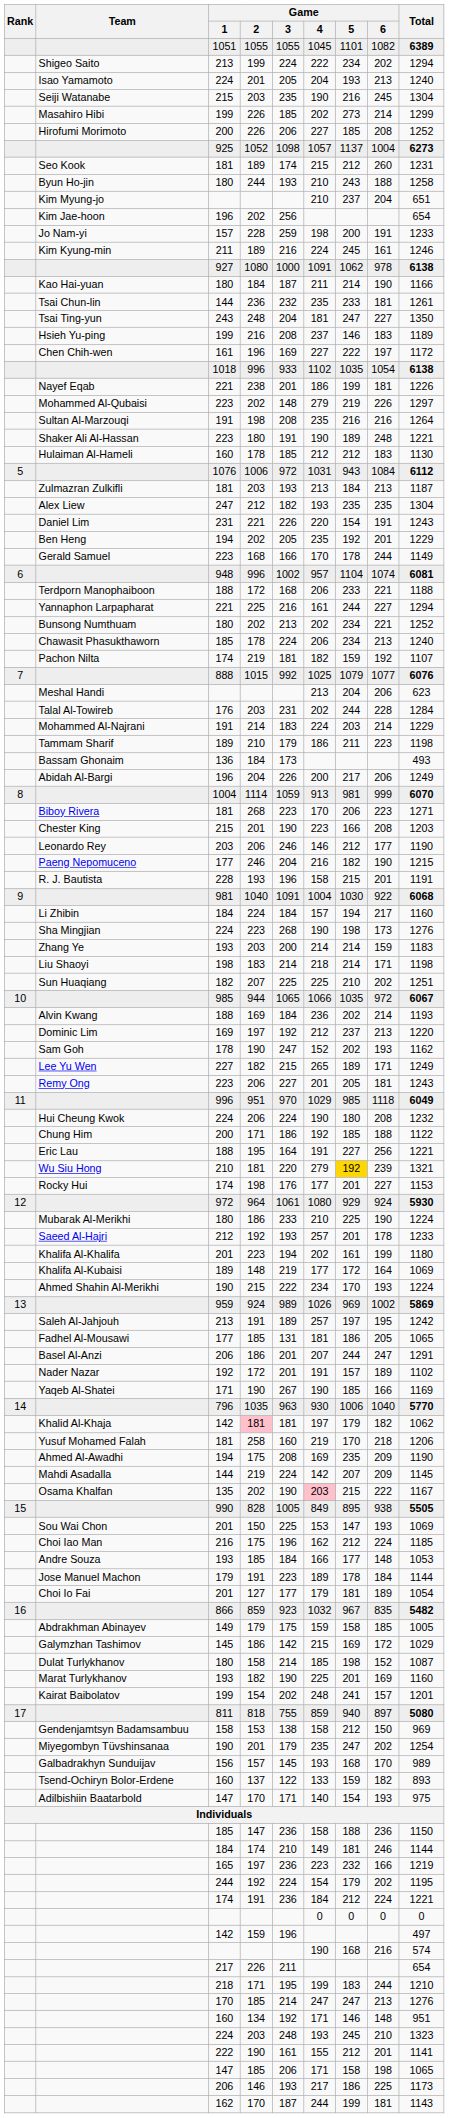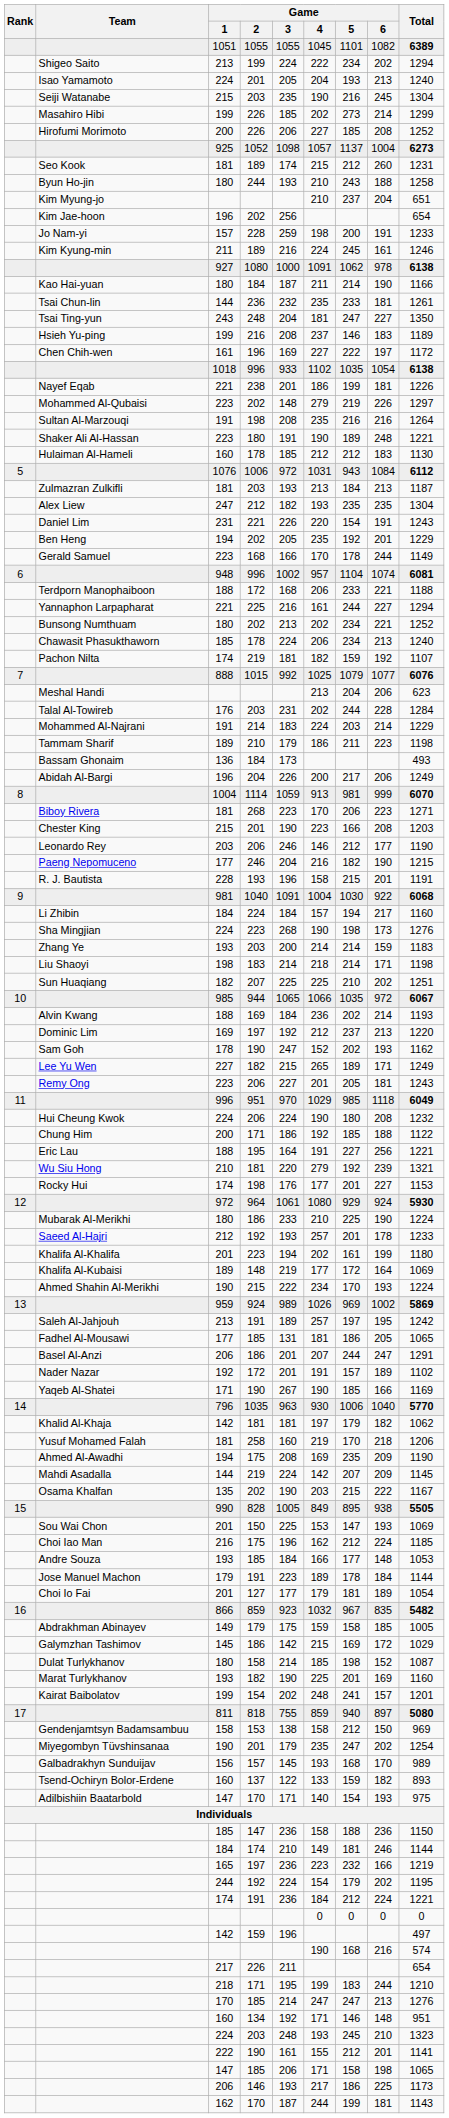(351, 1169) gold background -> (351, 1169) no background
(256, 1424) pink background -> (256, 1424) no background
(320, 1492) pink background -> (320, 1492) no background
